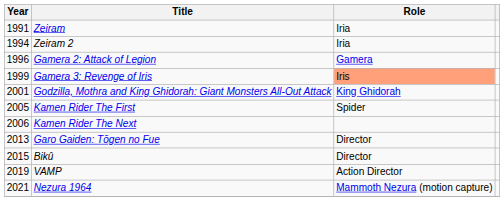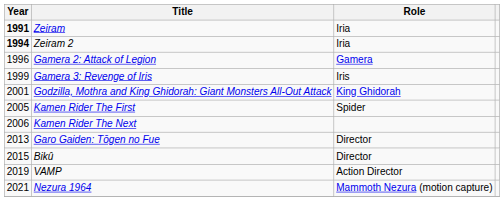(18, 28) normal -> (18, 28) bold
(18, 44) normal -> (18, 44) bold
(343, 76) lightsalmon background -> (343, 76) no background
